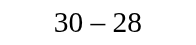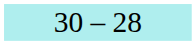(98, 22) no background -> (98, 22) paleturquoise background
